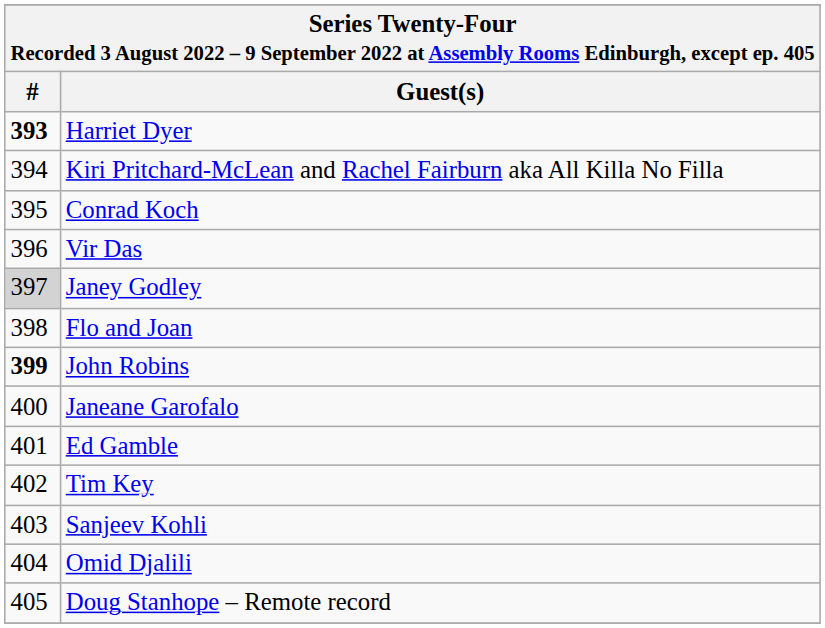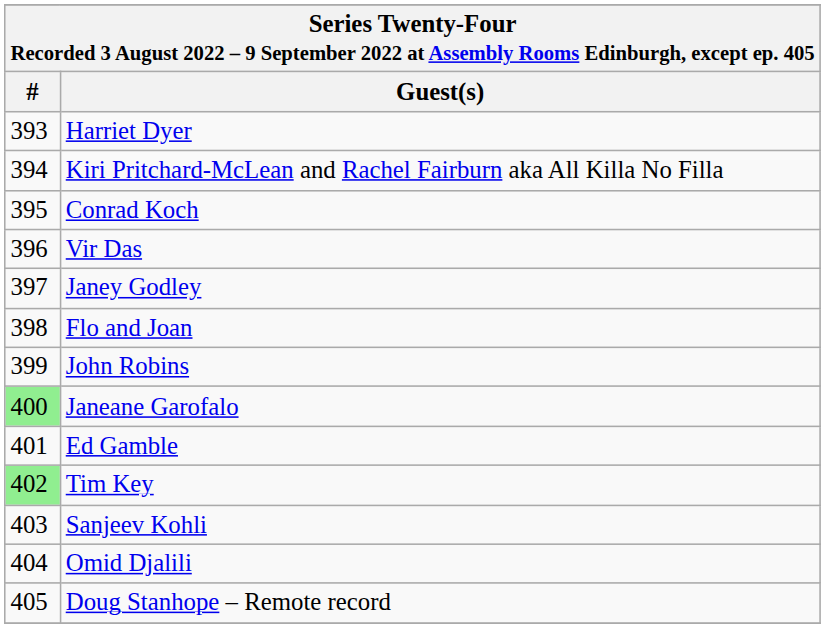(29, 130) bold -> (29, 130) normal
(29, 288) lightgrey background -> (29, 288) no background
(29, 366) bold -> (29, 366) normal
(29, 406) no background -> (29, 406) lightgreen background
(29, 484) no background -> (29, 484) lightgreen background
